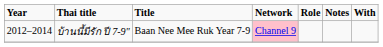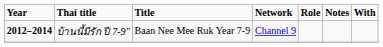(29, 31) normal -> (29, 31) bold
(275, 31) pink background -> (275, 31) no background
